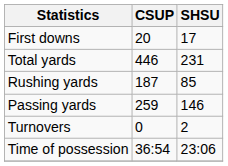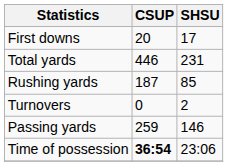rows swapped: (52, 104) <-> (39, 127)
(153, 149) normal -> (153, 149) bold
